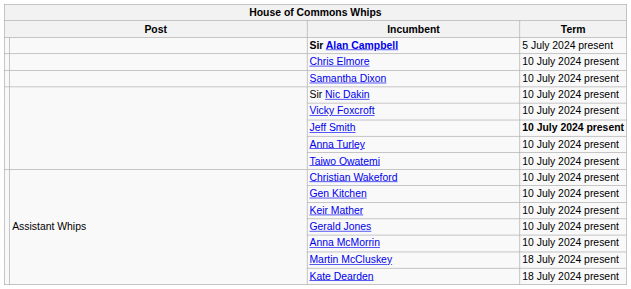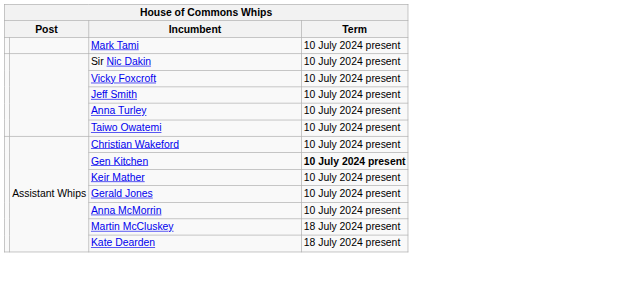- row: (354, 45)
+ row: (115, 45)
- row: (340, 62)
- row: (348, 78)
(573, 128) bold -> (352, 95) normal
(571, 194) normal -> (355, 161) bold
